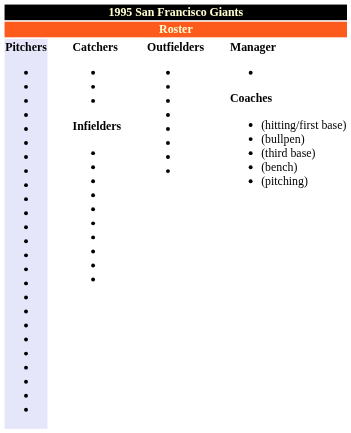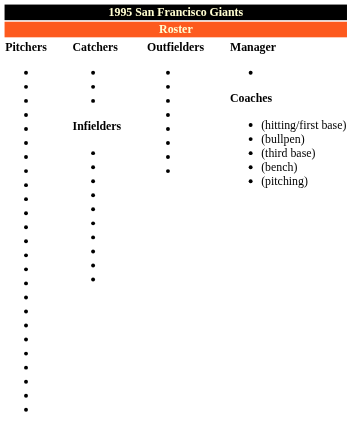(26, 228) lavender background -> (26, 228) no background
